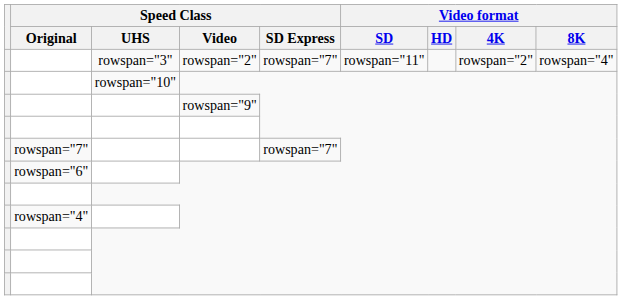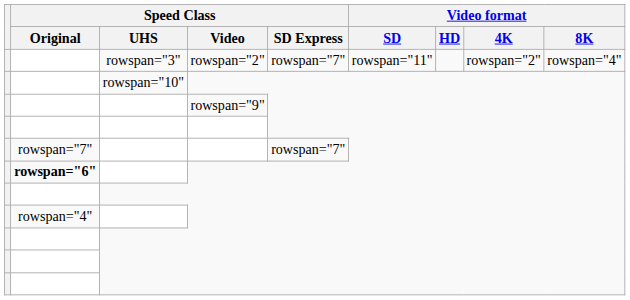(51, 171) normal -> (55, 171) bold
